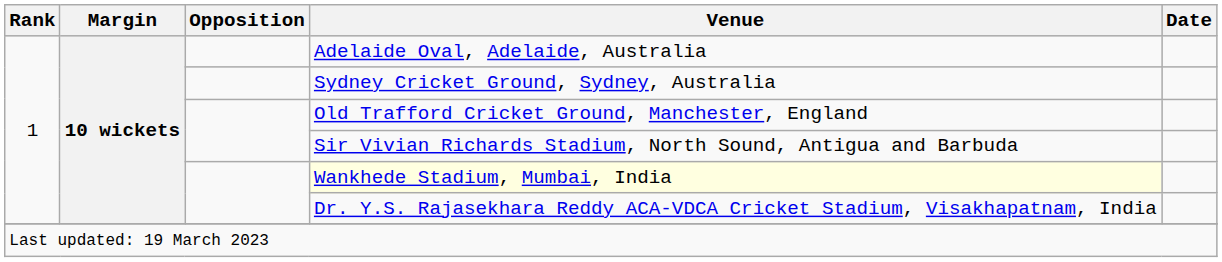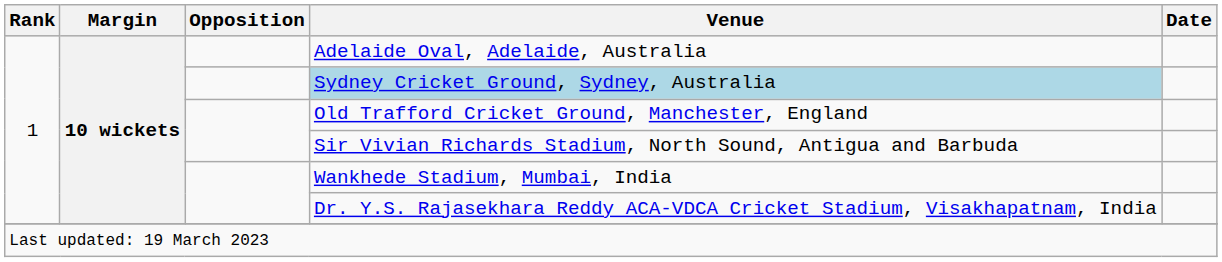(545, 83) no background -> (545, 83) lightblue background
(493, 177) lightyellow background -> (493, 177) no background
